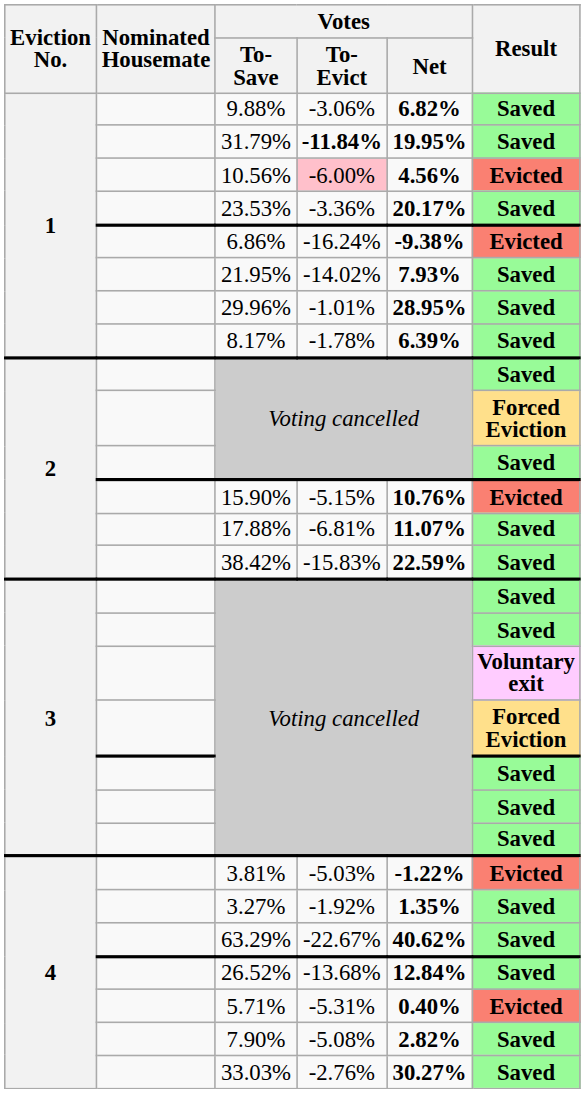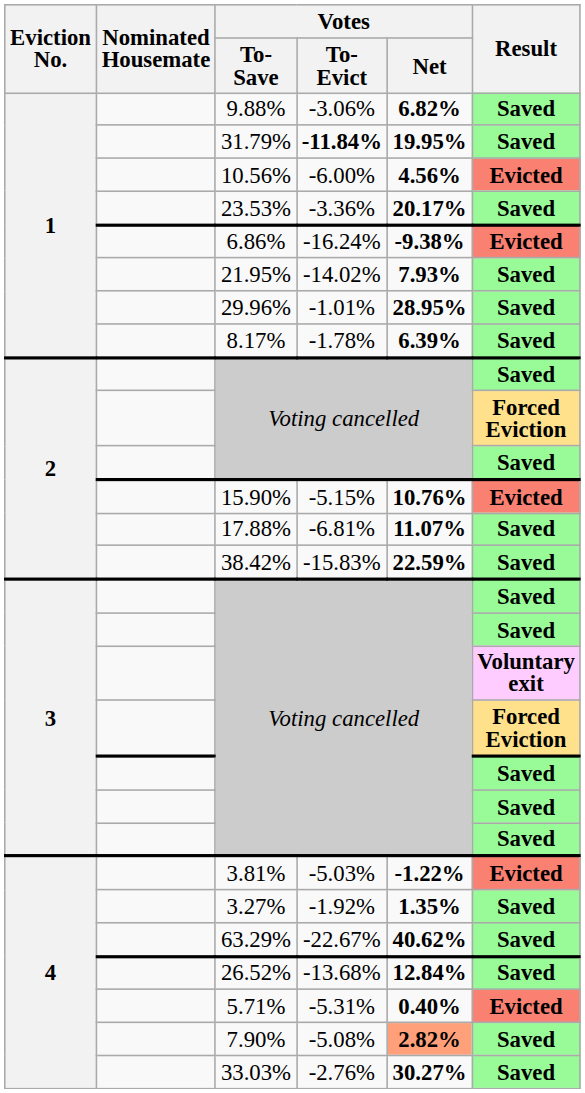(342, 175) pink background -> (342, 175) no background
(430, 1039) no background -> (430, 1039) lightsalmon background
